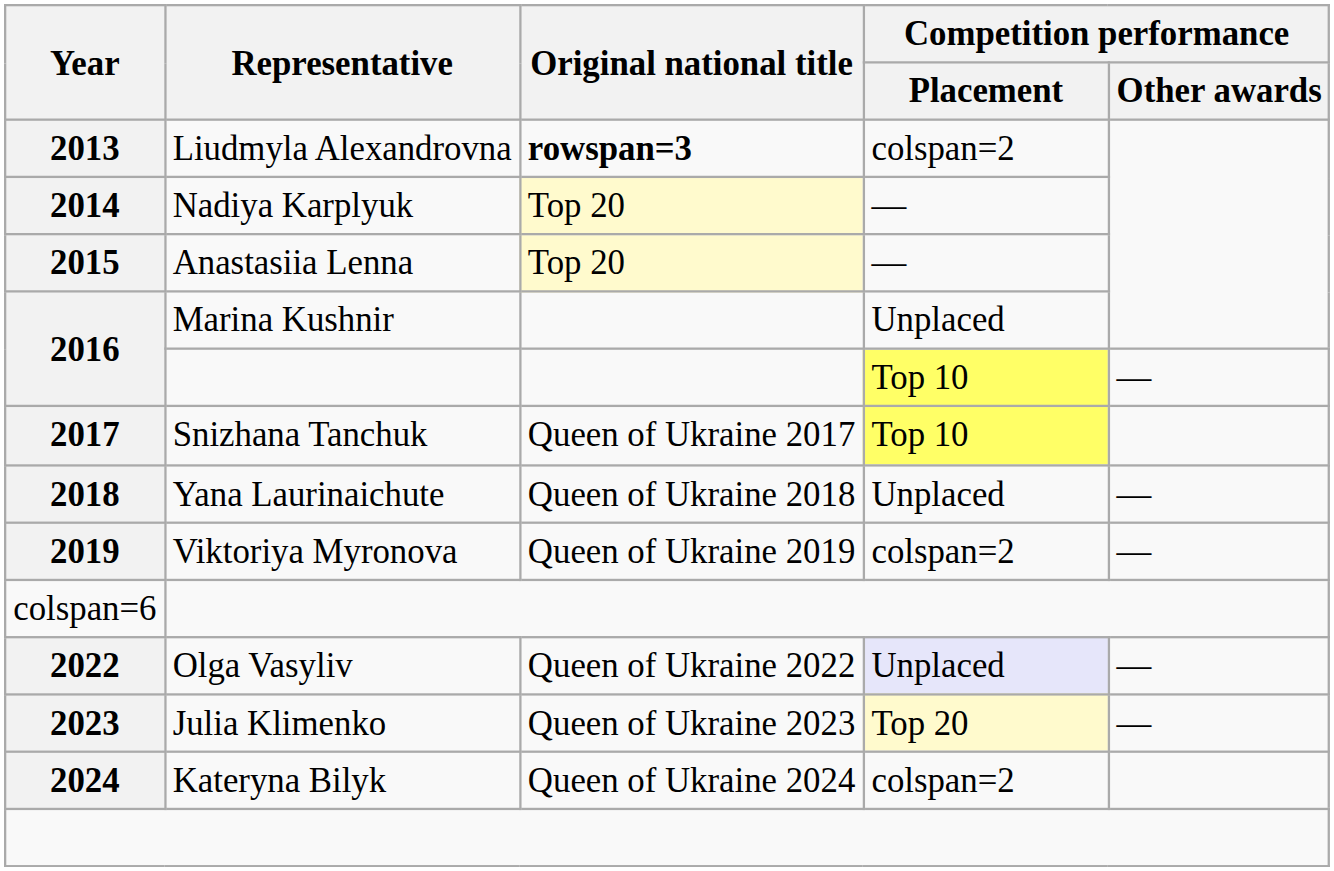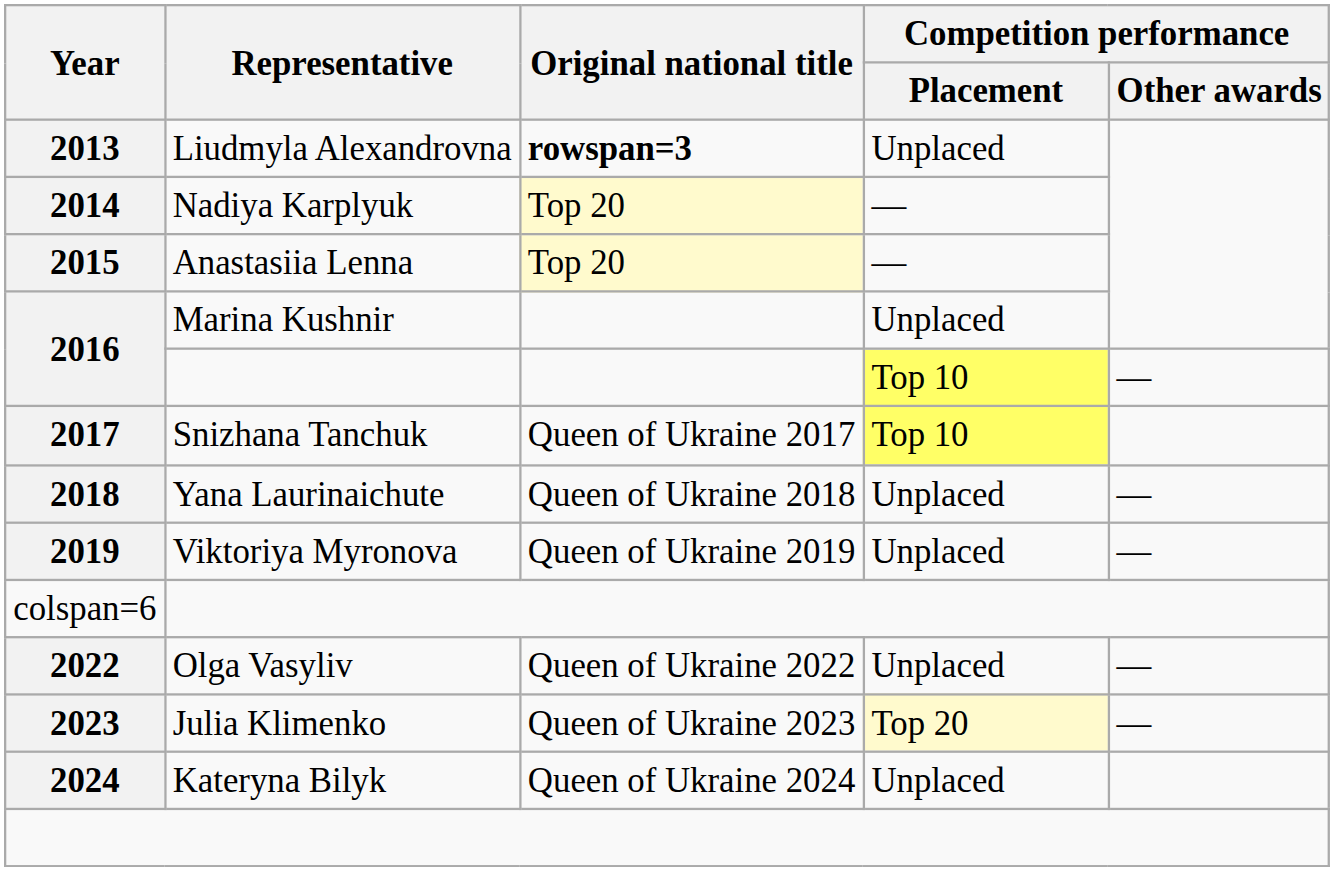(943, 148) colspan=2 -> (938, 148) Unplaced
(943, 549) colspan=2 -> (938, 549) Unplaced
(938, 664) lavender background -> (938, 664) no background
(943, 779) colspan=2 -> (938, 779) Unplaced
